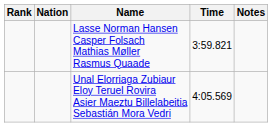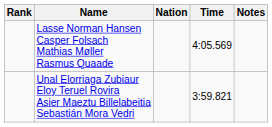columns swapped: (130, 12) <-> (52, 12)
(212, 46) 3:59.821 -> (212, 46) 4:05.569
(212, 96) 4:05.569 -> (212, 96) 3:59.821
